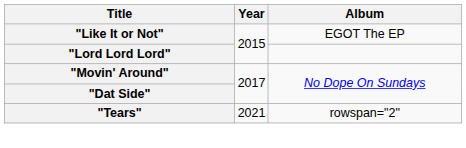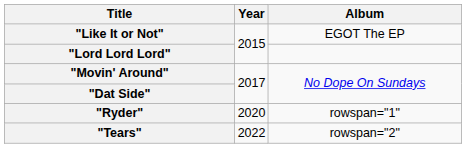+ row: (120, 113)
(252, 113) 2021 -> (252, 133) 2022
